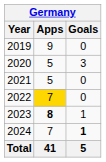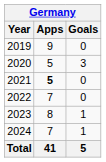(50, 81) normal -> (50, 81) bold
(50, 98) gold background -> (50, 98) no background
(50, 115) bold -> (50, 115) normal
(83, 132) bold -> (83, 132) normal
